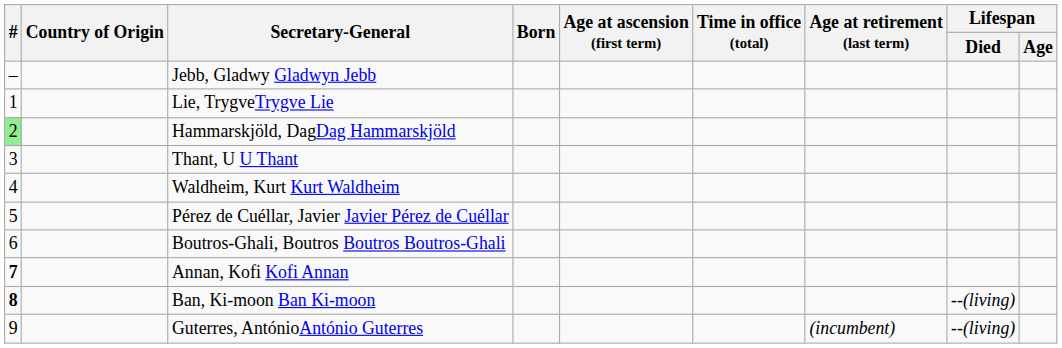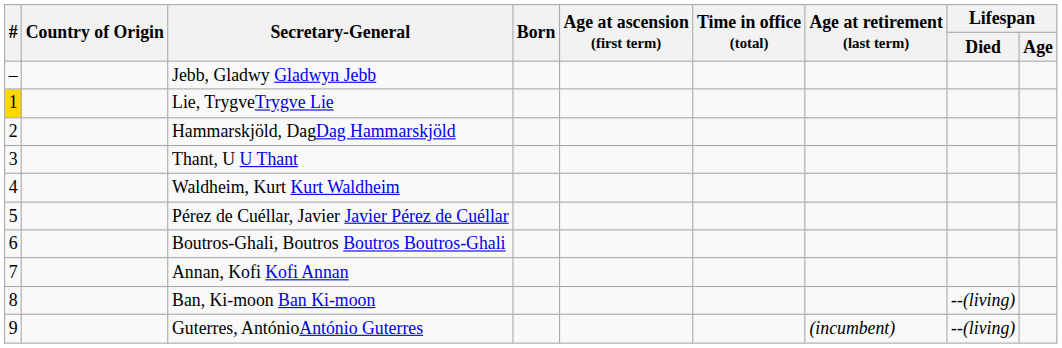(13, 103) no background -> (13, 103) gold background
(13, 131) lightgreen background -> (13, 131) no background
(13, 272) bold -> (13, 272) normal
(13, 300) bold -> (13, 300) normal
